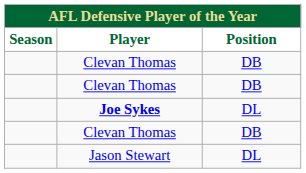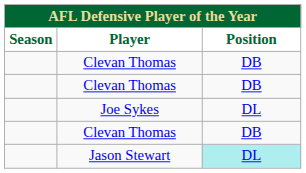(130, 109) bold -> (130, 109) normal
(251, 156) no background -> (251, 156) paleturquoise background
